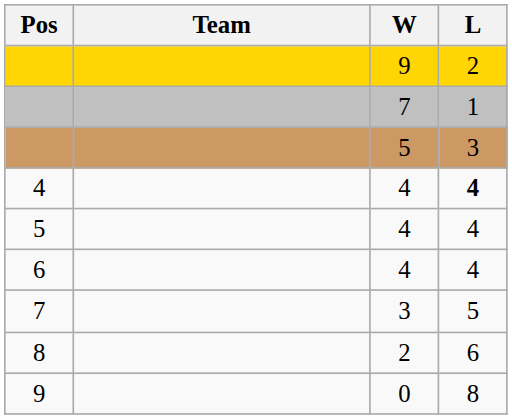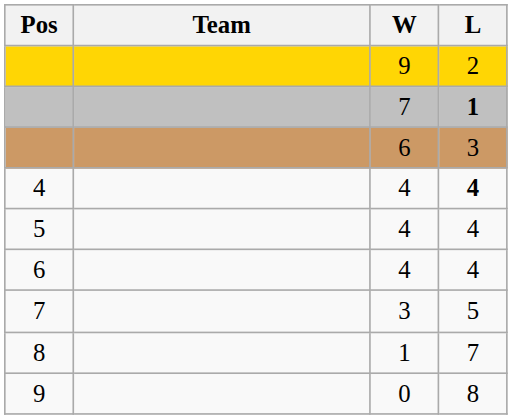(473, 106) normal -> (473, 106) bold
(404, 147) 5 -> (404, 147) 6
(404, 351) 2 -> (404, 351) 1
(473, 351) 6 -> (473, 351) 7
